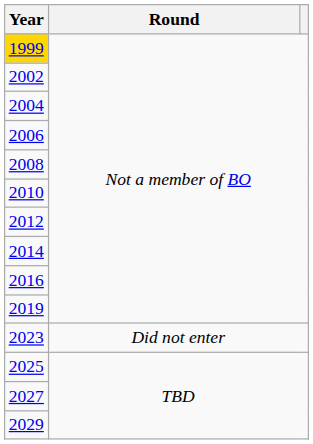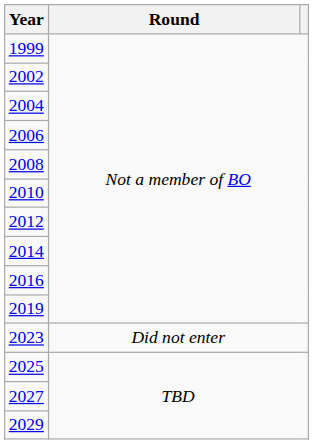(26, 48) gold background -> (26, 48) no background
